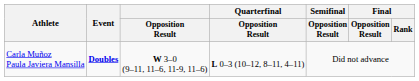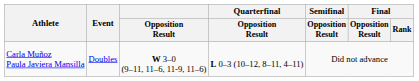(103, 59) bold -> (103, 59) normal
